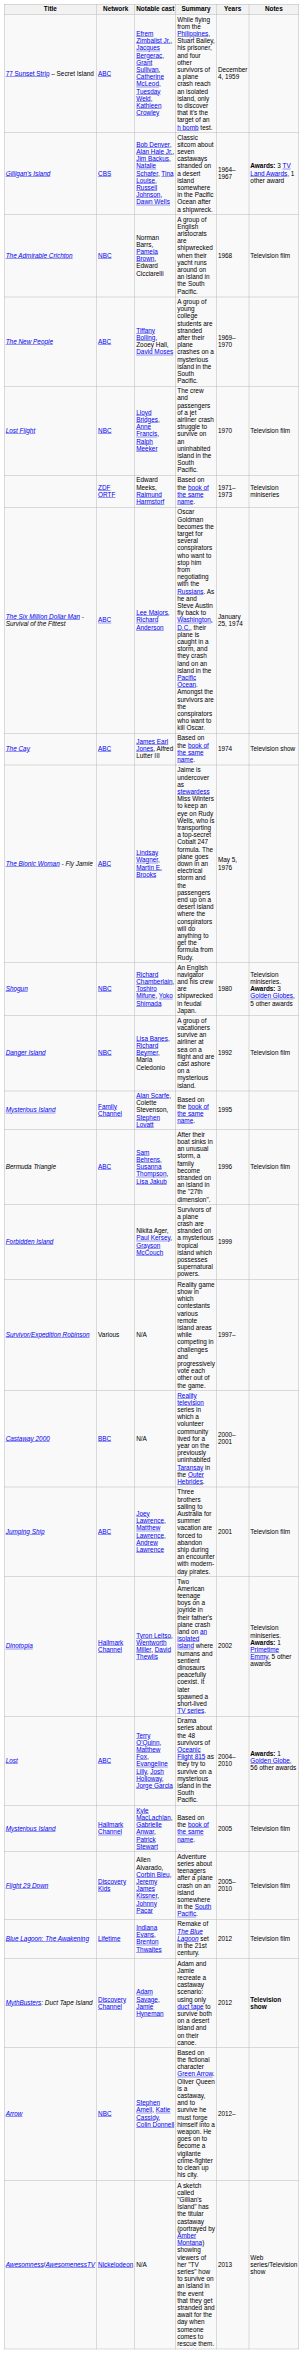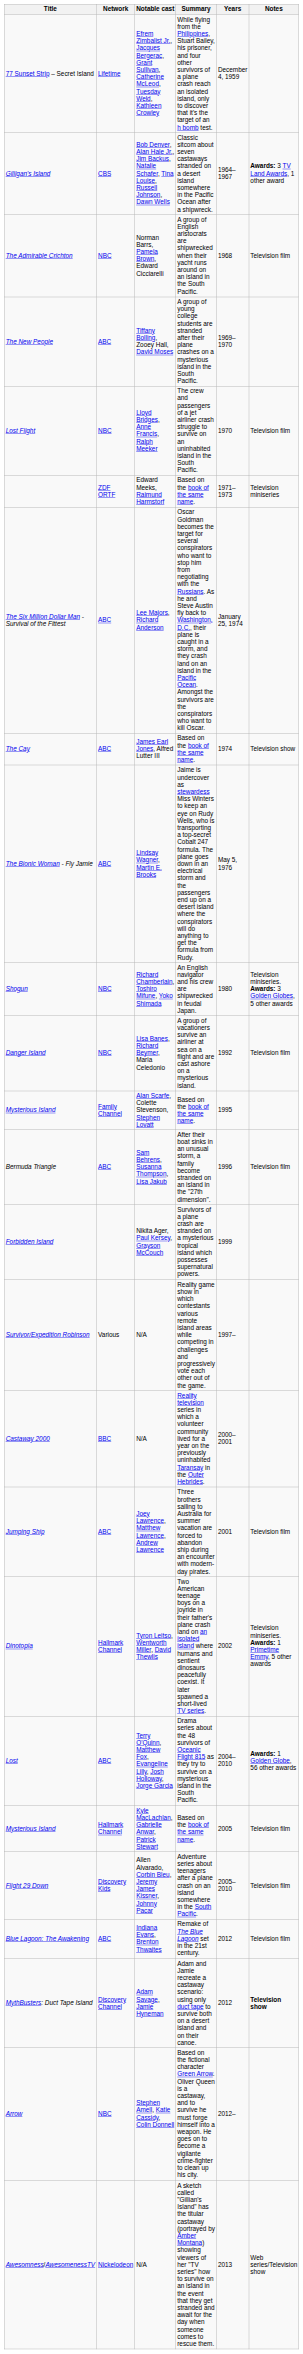(105, 73) ABC -> (109, 73) Lifetime
(109, 1939) Lifetime -> (105, 1939) ABC
